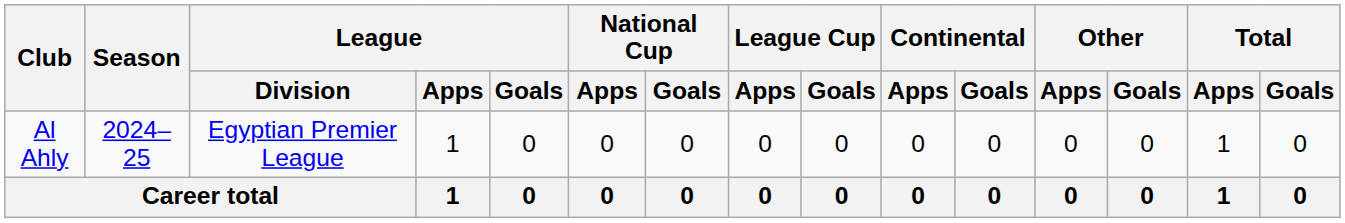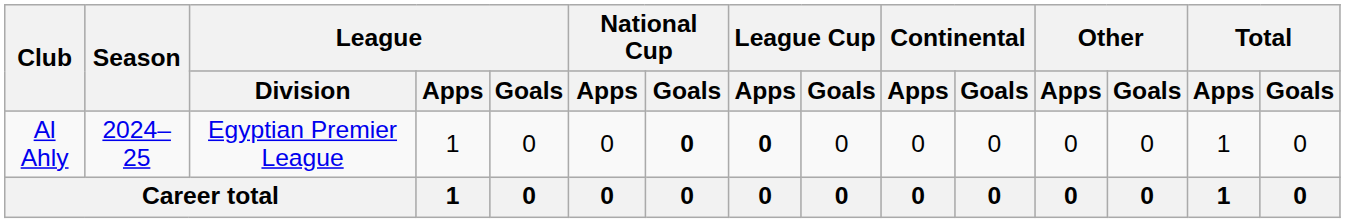(687, 143) normal -> (687, 143) bold
(765, 143) normal -> (765, 143) bold
